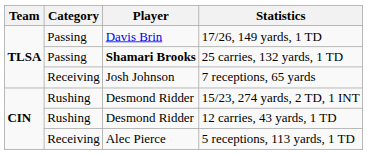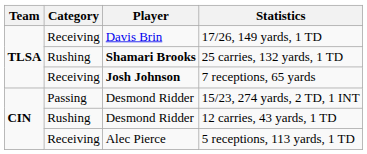(67, 36) Passing -> (73, 36) Receiving
(67, 56) Passing -> (69, 56) Rushing
(140, 77) normal -> (143, 77) bold
(69, 97) Rushing -> (67, 97) Passing
